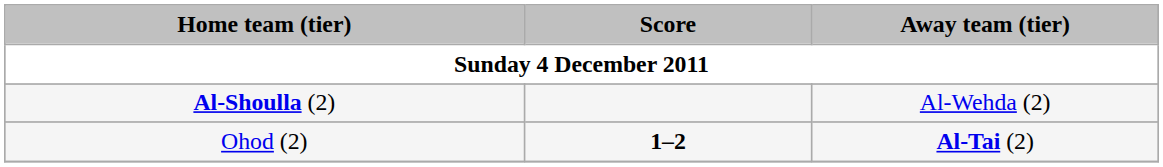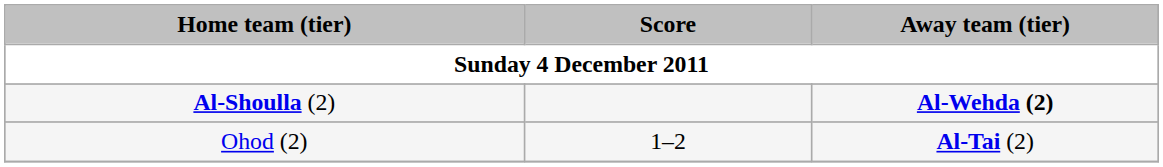(985, 102) normal -> (985, 102) bold
(668, 142) bold -> (668, 142) normal
